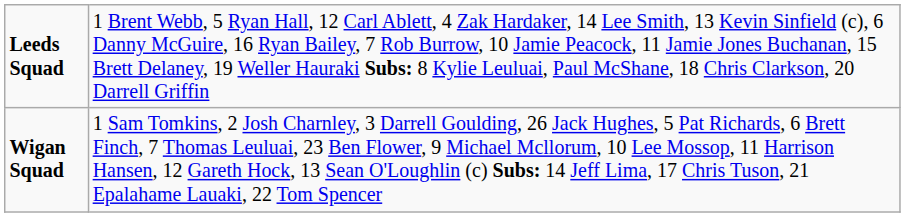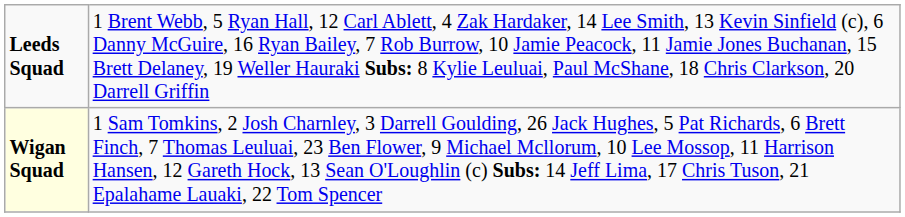(38, 159) no background -> (38, 159) lightyellow background
